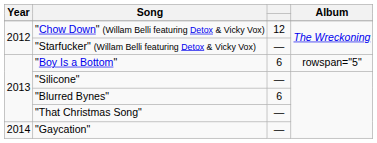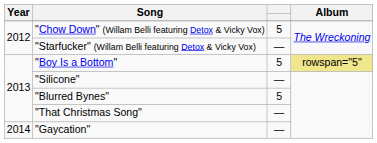(279, 29) 12 -> (279, 29) 5
(279, 63) 6 -> (279, 63) 5
(332, 63) no background -> (332, 63) khaki background
(279, 96) 6 -> (279, 96) 5
